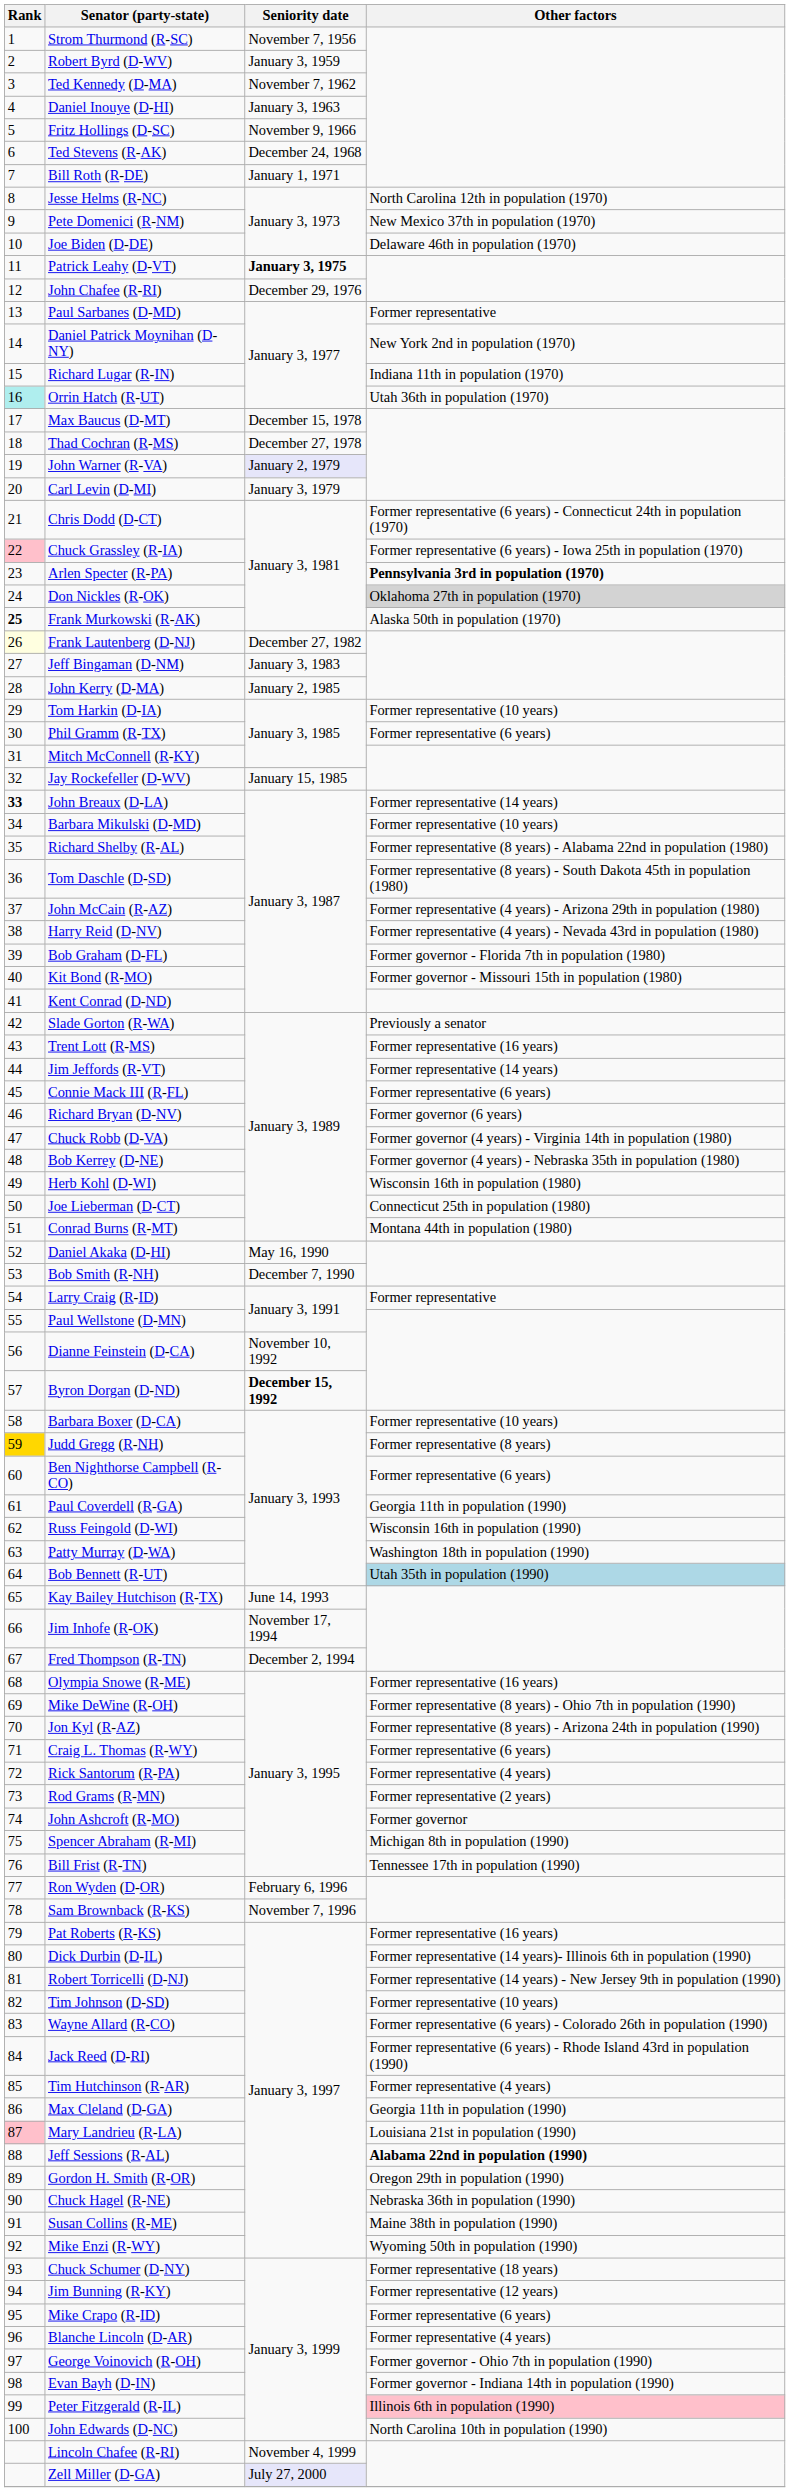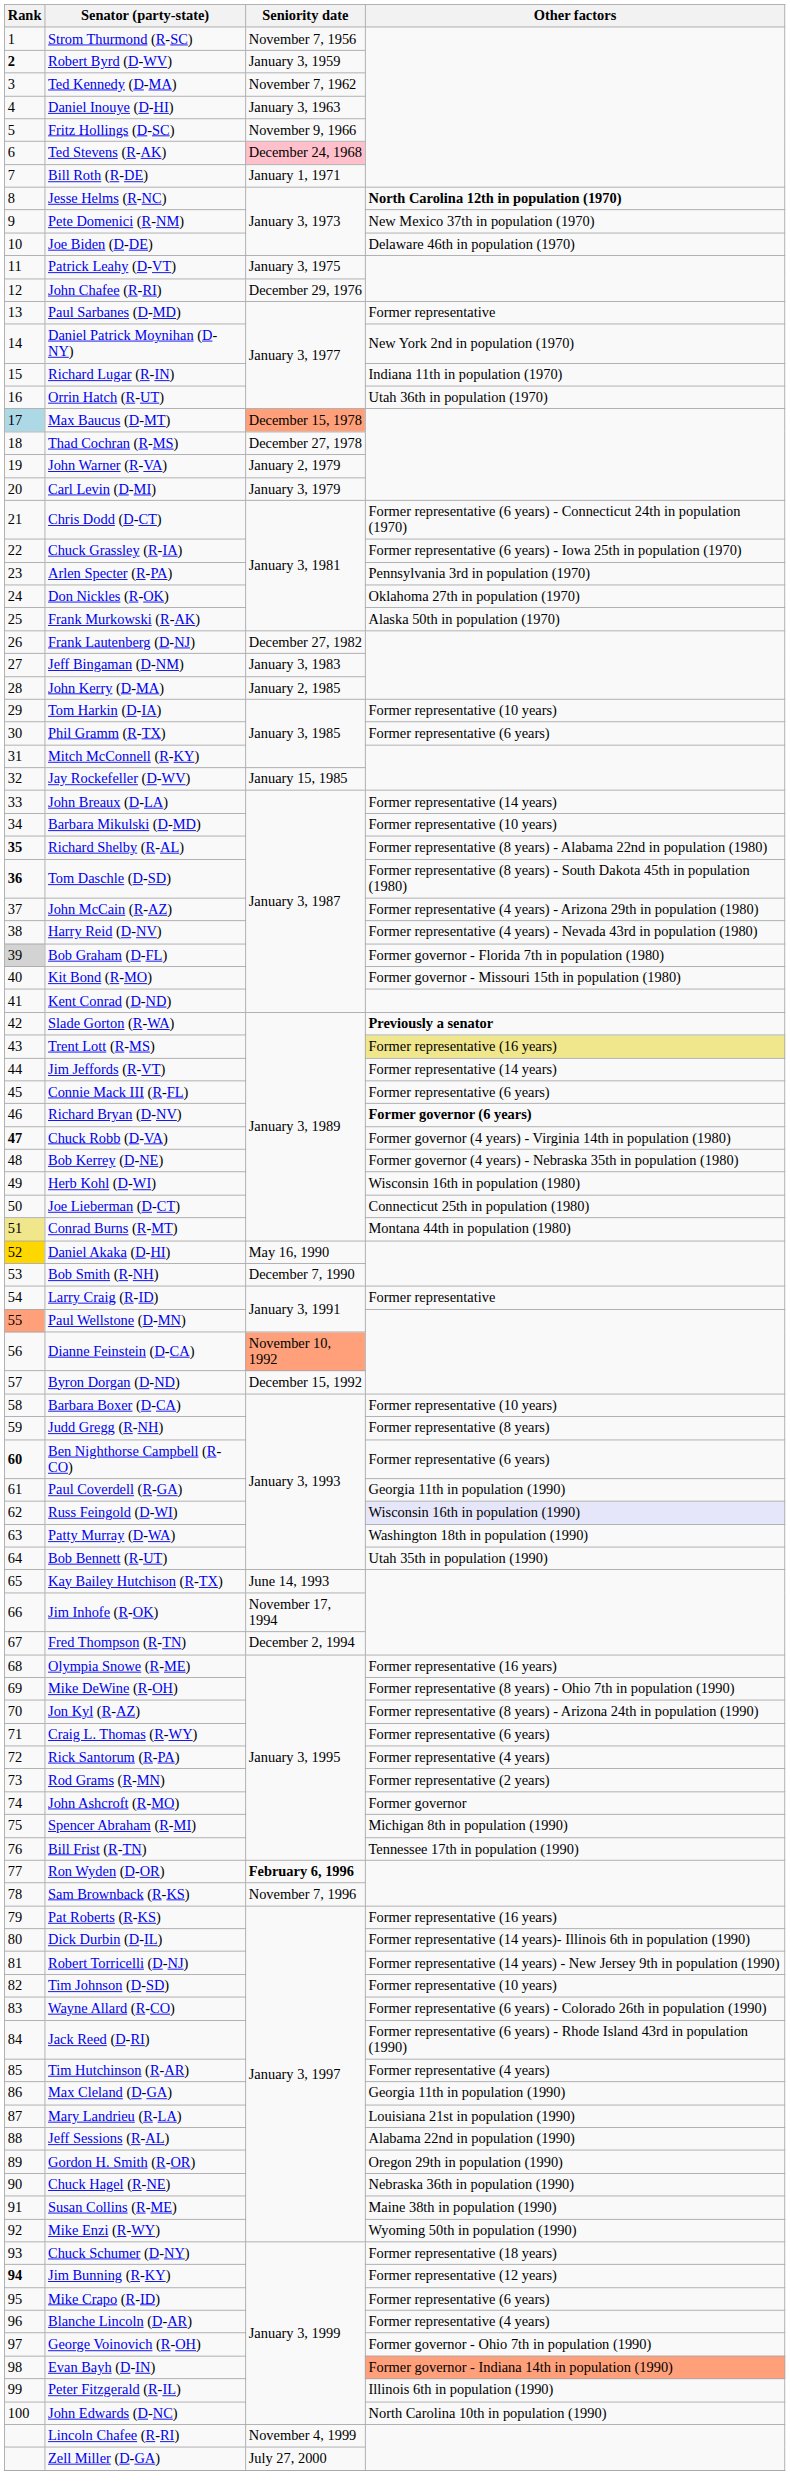(11, 61) normal -> (11, 61) bold
(305, 152) no background -> (305, 152) pink background
(488, 198) normal -> (495, 198) bold
(297, 267) bold -> (295, 267) normal
(15, 397) paleturquoise background -> (15, 397) no background
(15, 420) no background -> (15, 420) lightblue background
(305, 420) no background -> (305, 420) lightsalmon background
(294, 466) lavender background -> (295, 466) no background
(15, 550) pink background -> (15, 550) no background
(487, 573) bold -> (479, 573) normal
(475, 596) lightgrey background -> (474, 596) no background
(15, 619) bold -> (15, 619) normal
(15, 642) lightyellow background -> (15, 642) no background
(15, 801) bold -> (15, 801) normal
(15, 847) normal -> (15, 847) bold
(15, 878) normal -> (15, 878) bold
(15, 955) no background -> (15, 955) lightgrey background
(428, 1023) normal -> (431, 1023) bold
(464, 1046) no background -> (463, 1046) khaki background
(446, 1115) normal -> (450, 1115) bold
(15, 1137) normal -> (15, 1137) bold
(15, 1229) no background -> (15, 1229) khaki background
(15, 1252) no background -> (15, 1252) gold background
(15, 1320) no background -> (15, 1320) lightsalmon background
(290, 1351) no background -> (290, 1351) lightsalmon background
(290, 1390) bold -> (305, 1382) normal
(15, 1444) gold background -> (15, 1428) no background
(15, 1475) normal -> (15, 1459) bold
(475, 1529) no background -> (474, 1512) lavender background
(459, 1574) lightblue background -> (458, 1558) no background
(298, 1887) normal -> (301, 1871) bold
(15, 2132) pink background -> (15, 2116) no background
(478, 2155) bold -> (472, 2139) normal
(15, 2292) normal -> (15, 2276) bold
(522, 2383) no background -> (521, 2367) lightsalmon background
(462, 2406) pink background -> (461, 2390) no background
(287, 2474) lavender background -> (288, 2458) no background
